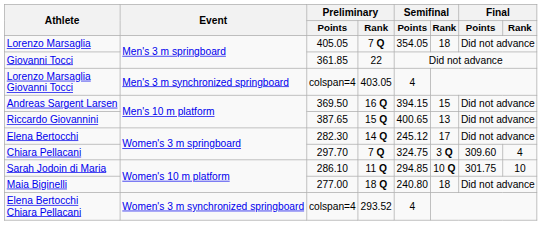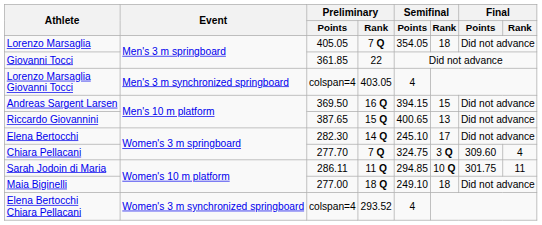(412, 136) 245.12 -> (412, 136) 245.10
(332, 152) 297.70 -> (332, 152) 277.70
(332, 169) 286.10 -> (332, 169) 286.11
(520, 169) 10 -> (520, 169) 11
(412, 185) 240.80 -> (412, 185) 249.10
